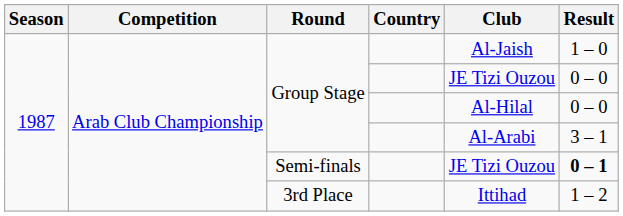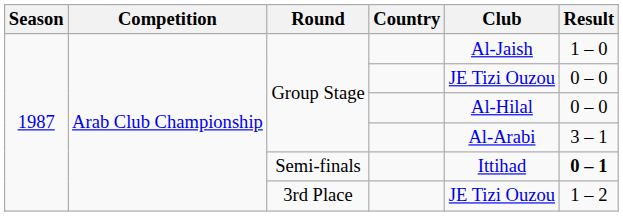(502, 166) JE Tizi Ouzou -> (502, 166) Ittihad
(502, 195) Ittihad -> (502, 195) JE Tizi Ouzou
